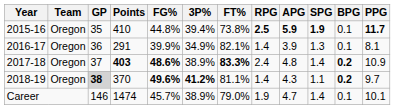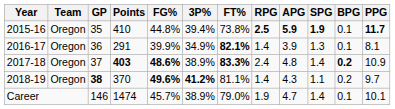(235, 46) normal -> (235, 46) bold
(96, 79) lightgrey background -> (96, 79) no background
(345, 79) bold -> (345, 79) normal
